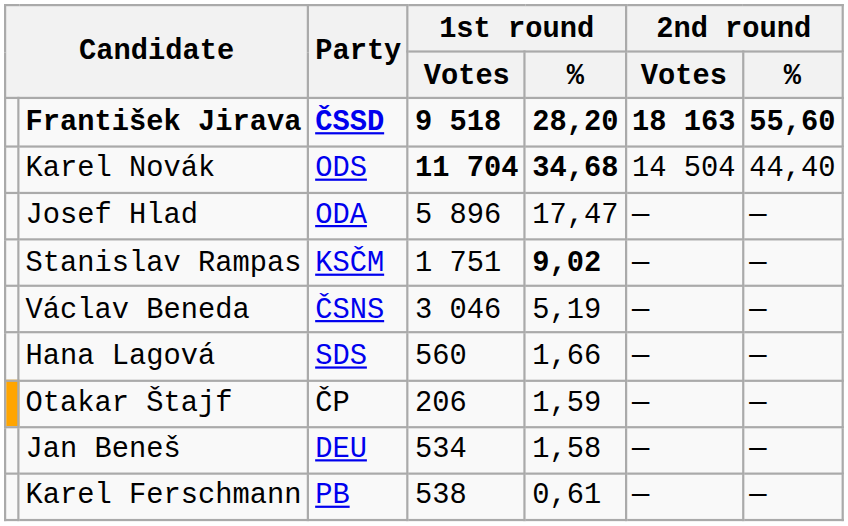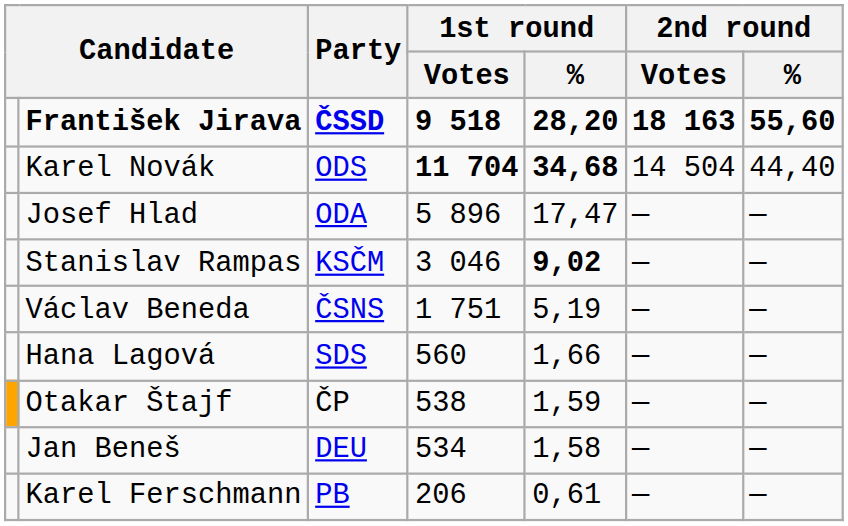(458, 263) 1 751 -> (458, 263) 3 046
(458, 309) 3 046 -> (458, 309) 1 751
(441, 403) 206 -> (441, 403) 538
(441, 497) 538 -> (441, 497) 206
